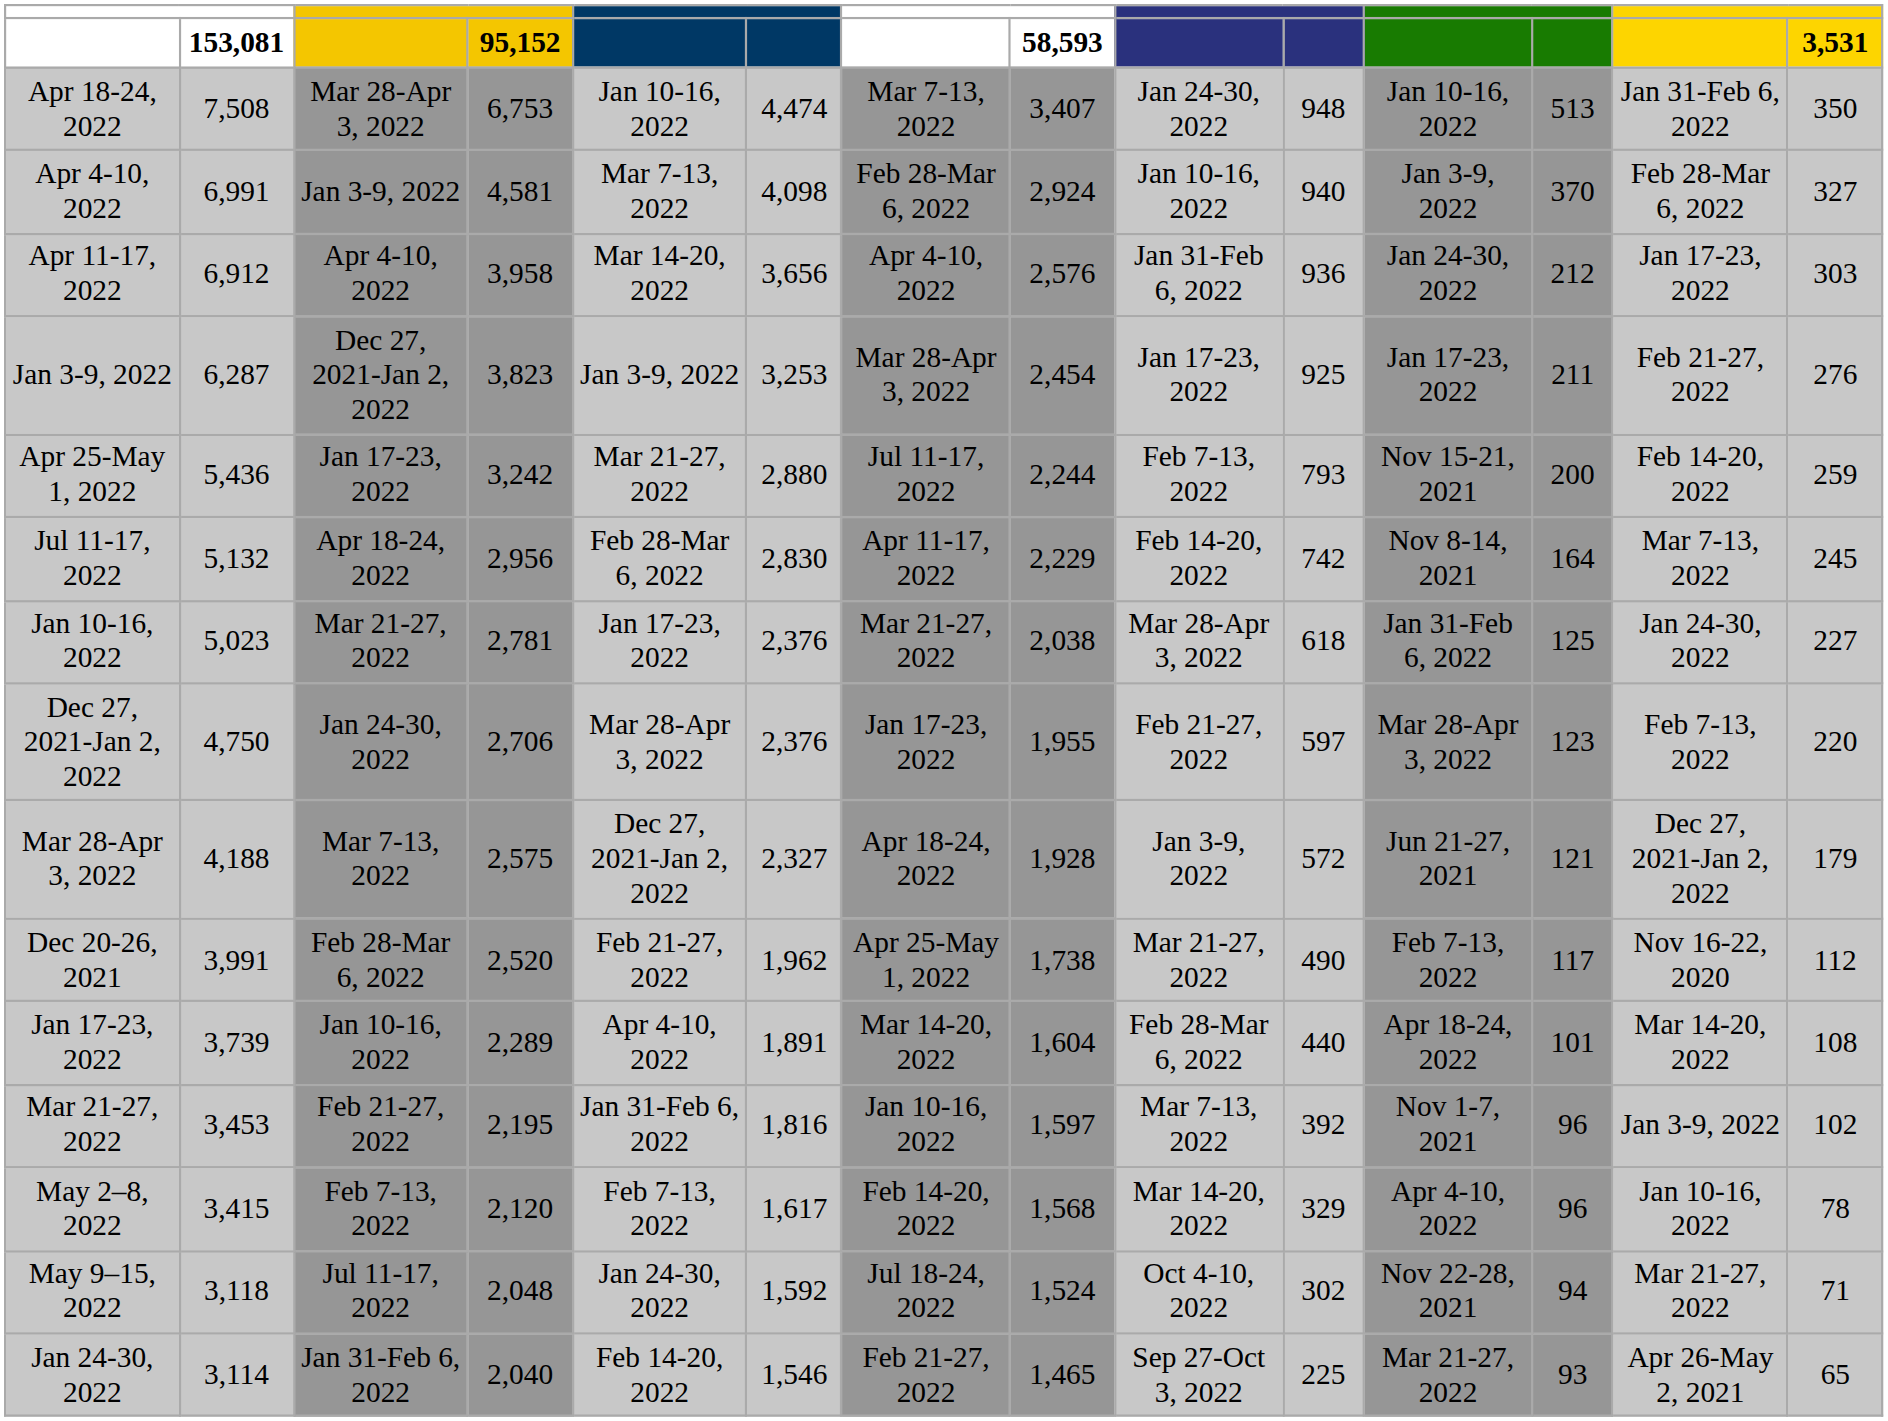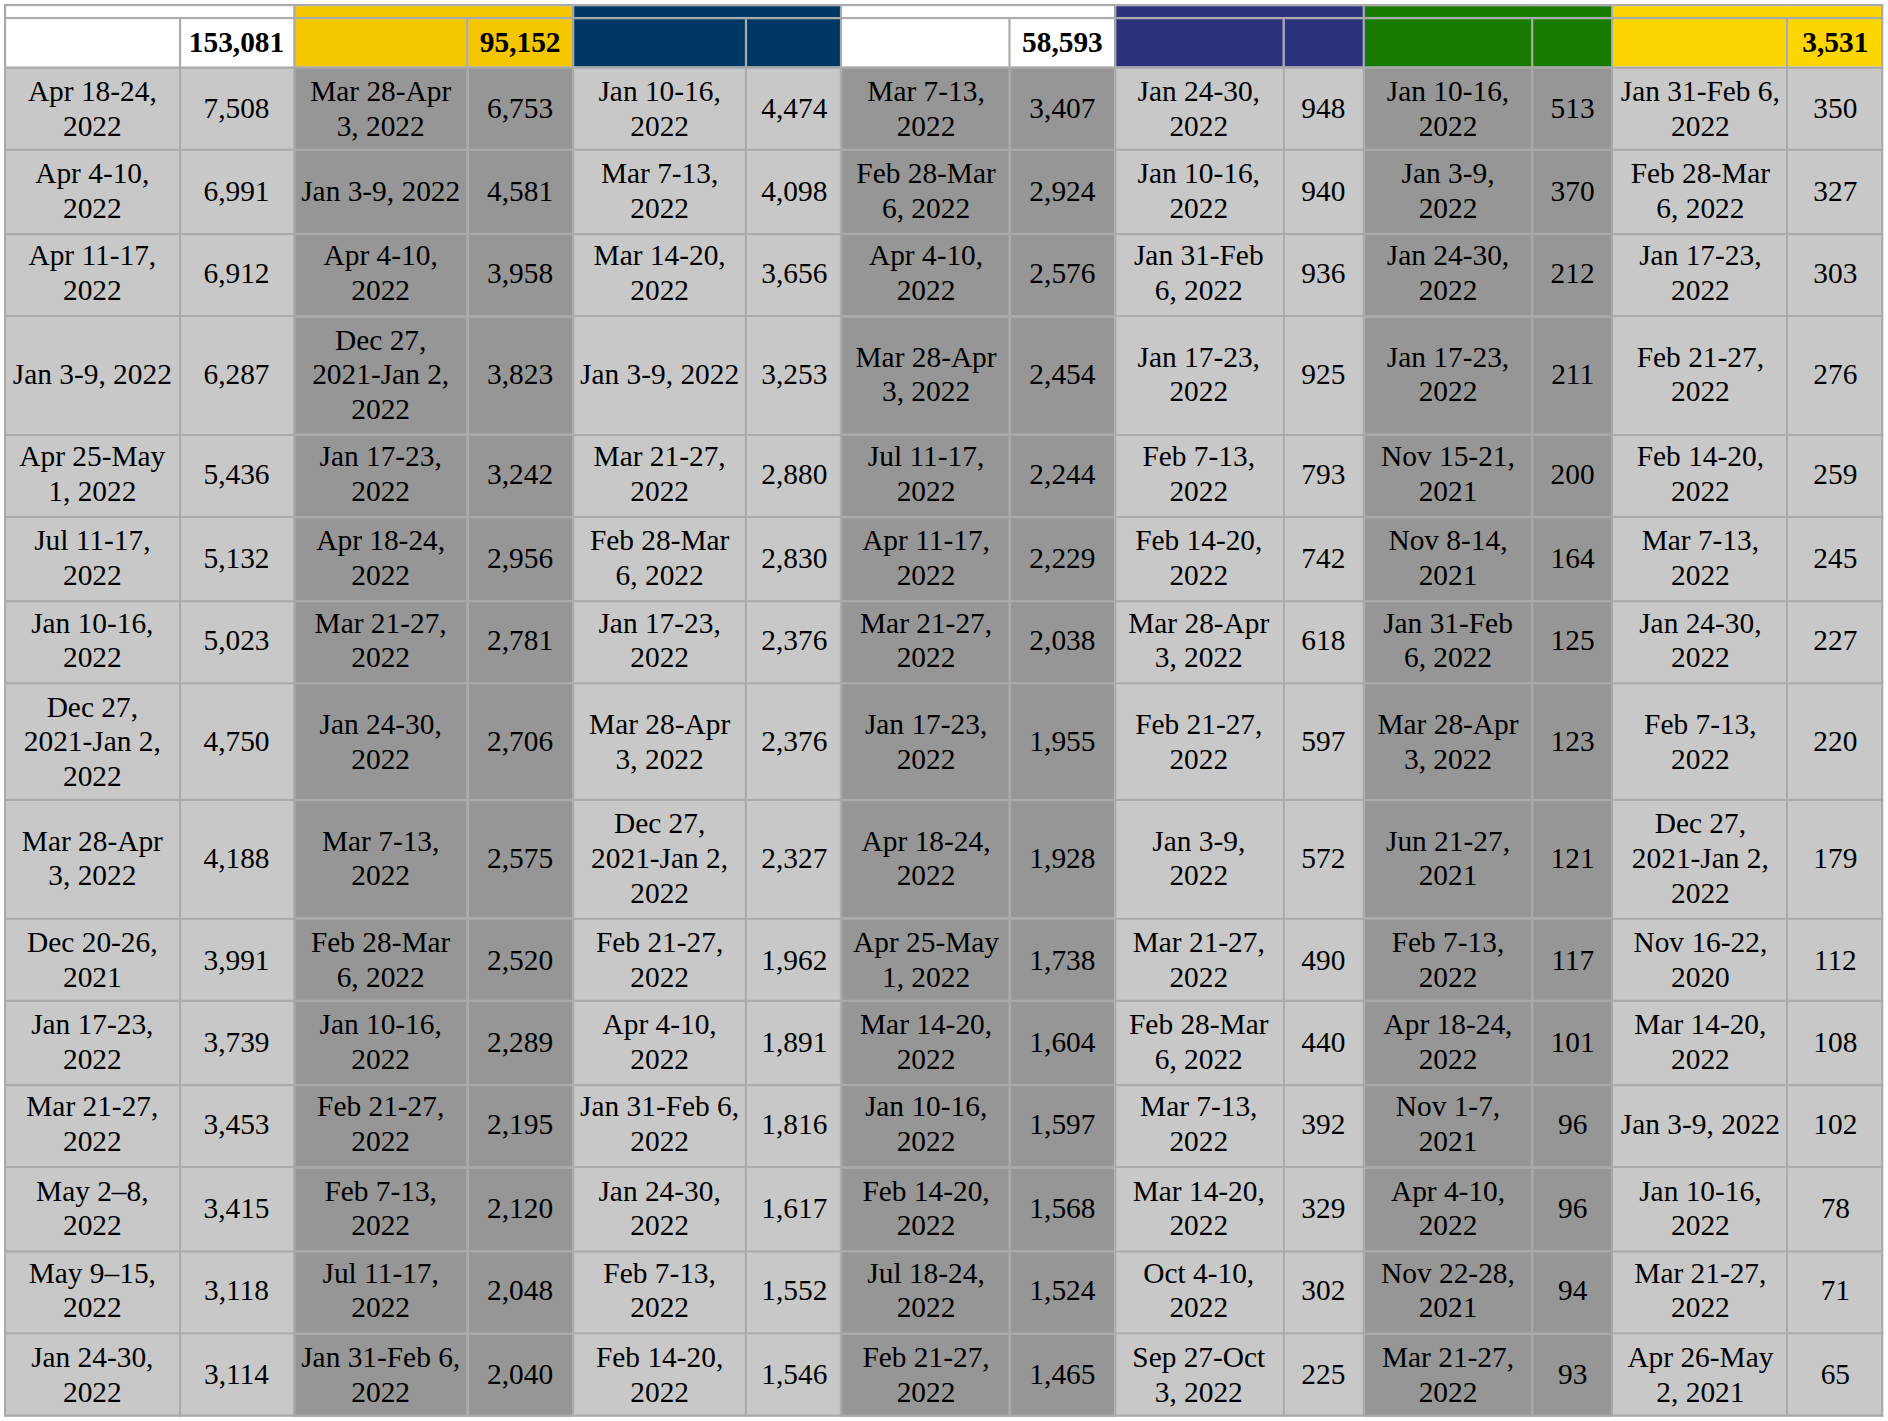(660, 1207) Feb 7-13, 2022 -> (660, 1207) Jan 24-30, 2022
(660, 1290) Jan 24-30, 2022 -> (660, 1290) Feb 7-13, 2022
(794, 1290) 1,592 -> (794, 1290) 1,552
